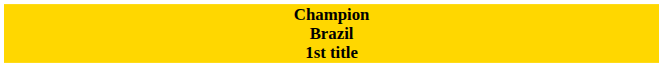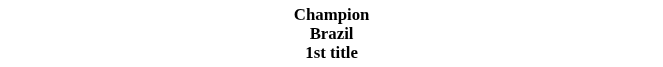(332, 33) gold background -> (332, 33) no background
